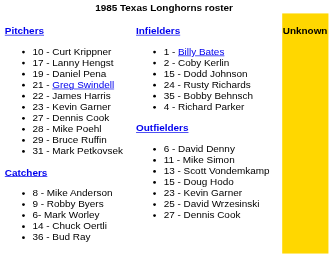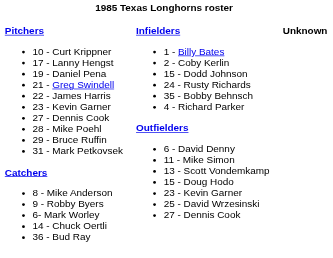(305, 31) gold background -> (305, 31) no background
